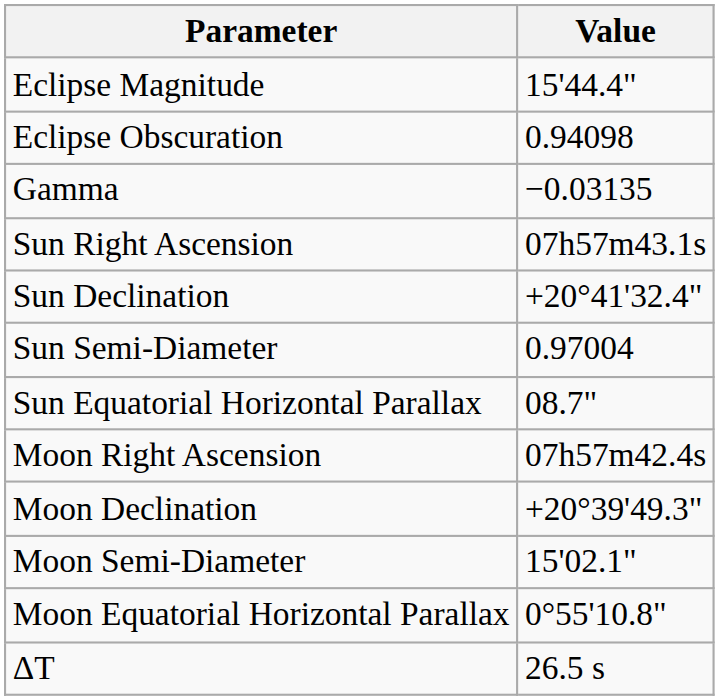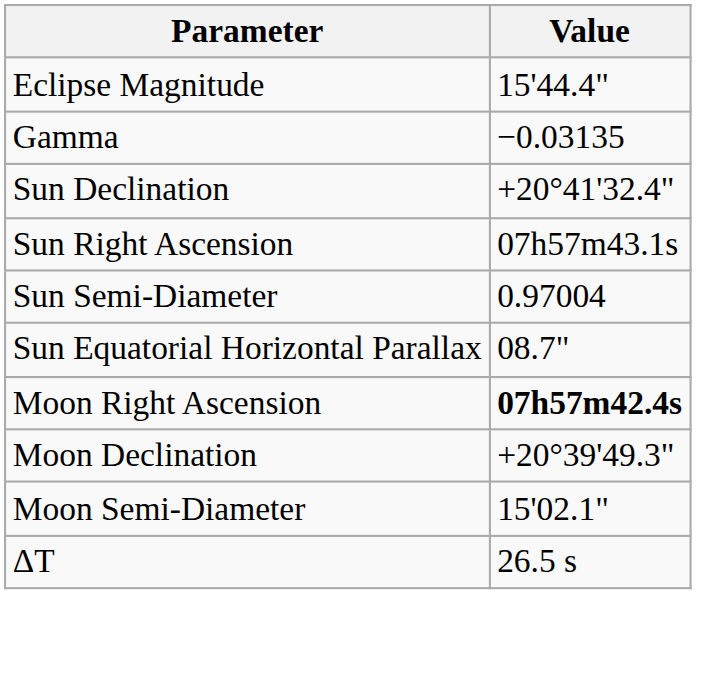- row: (148, 137)
rows swapped: (153, 243) <-> (121, 296)
(616, 455) normal -> (590, 402) bold
- row: (261, 614)
